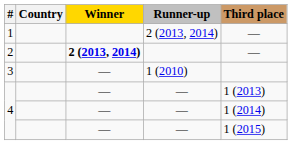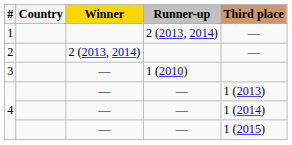(104, 52) bold -> (104, 52) normal
